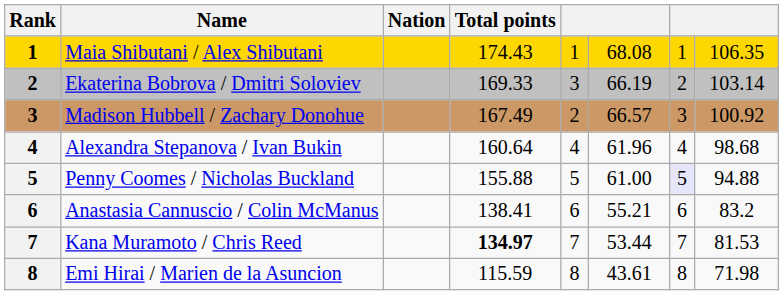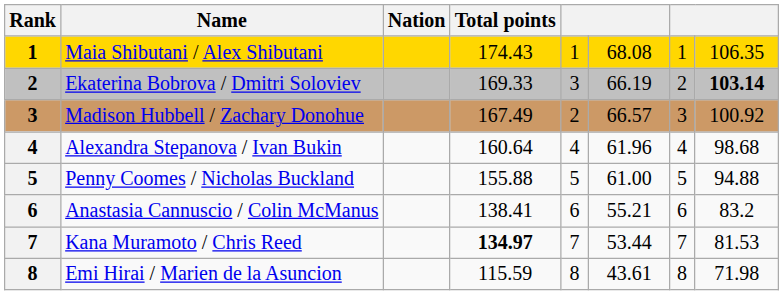(737, 83) normal -> (737, 83) bold
(682, 178) lavender background -> (682, 178) no background
